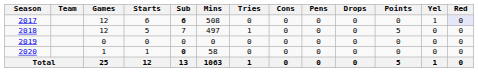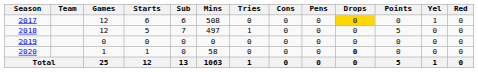(183, 20) bold -> (183, 20) normal
(355, 20) no background -> (355, 20) gold background
(461, 20) lavender background -> (461, 20) no background
(183, 52) bold -> (183, 52) normal
(355, 52) normal -> (355, 52) bold
